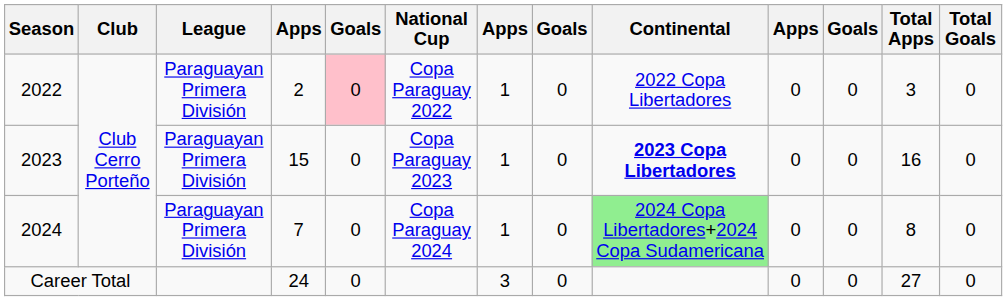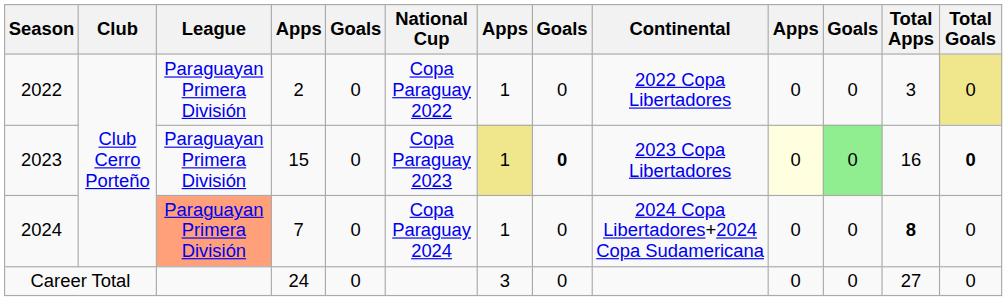(356, 89) pink background -> (356, 89) no background
(971, 89) no background -> (971, 89) khaki background
(505, 160) no background -> (505, 160) khaki background
(562, 160) normal -> (562, 160) bold
(680, 160) bold -> (680, 160) normal
(796, 160) no background -> (796, 160) lightyellow background
(853, 160) no background -> (853, 160) lightgreen background
(971, 160) normal -> (971, 160) bold
(214, 230) no background -> (214, 230) lightsalmon background
(680, 230) lightgreen background -> (680, 230) no background
(911, 230) normal -> (911, 230) bold
